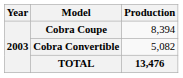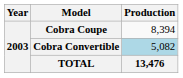(163, 47) no background -> (163, 47) lightblue background
